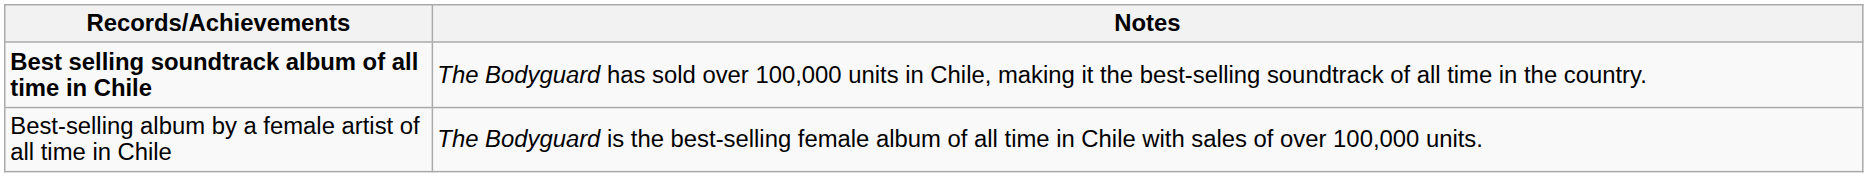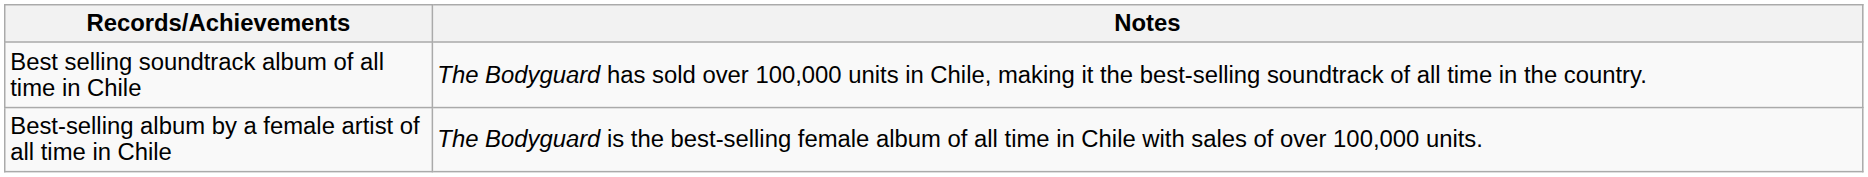(214, 74) bold -> (197, 74) normal
